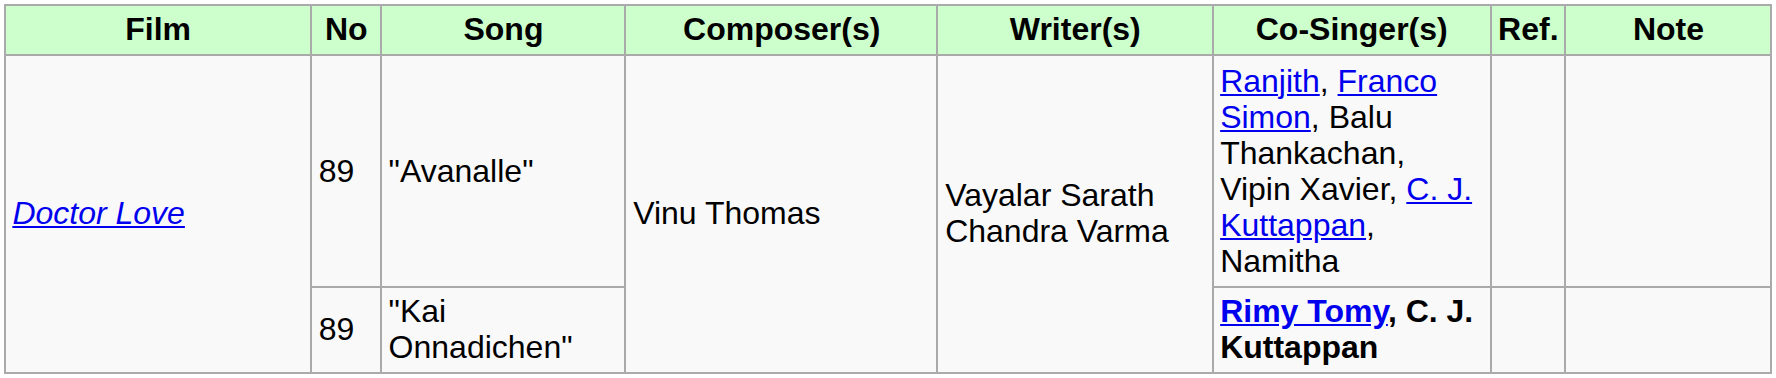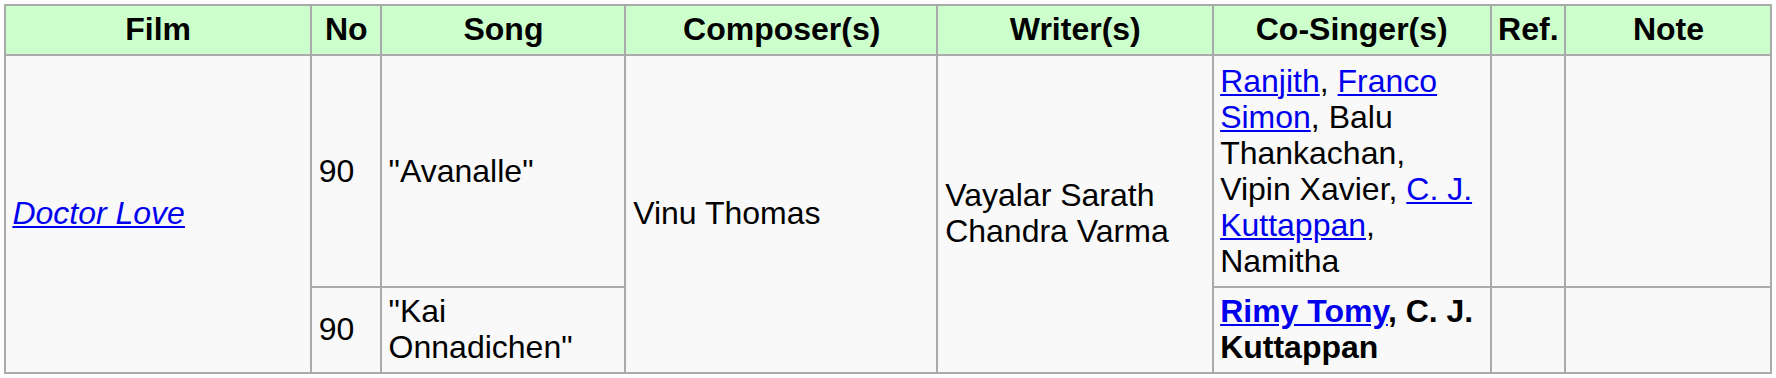(337, 170) 89 -> (337, 170) 90
(337, 329) 89 -> (337, 329) 90
